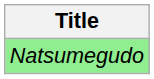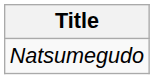(77, 55) lightgreen background -> (77, 55) no background
